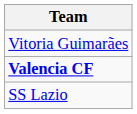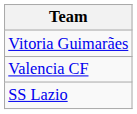(51, 69) bold -> (48, 69) normal
